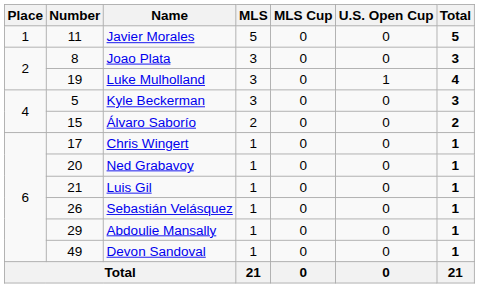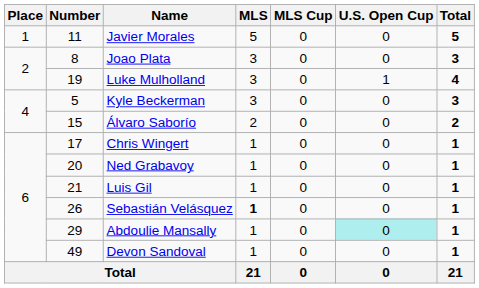(253, 208) normal -> (253, 208) bold
(386, 229) no background -> (386, 229) paleturquoise background
